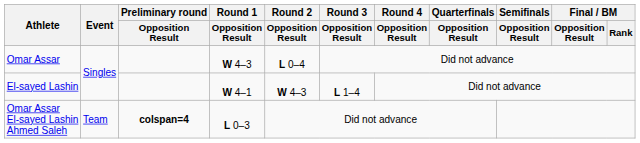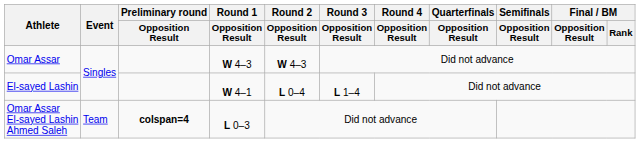(292, 65) L 0–4 -> (292, 65) W 4–3
(292, 92) W 4–3 -> (292, 92) L 0–4
